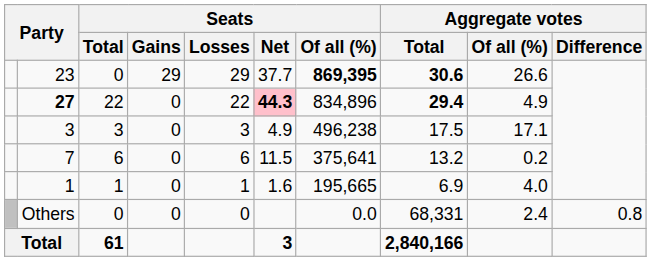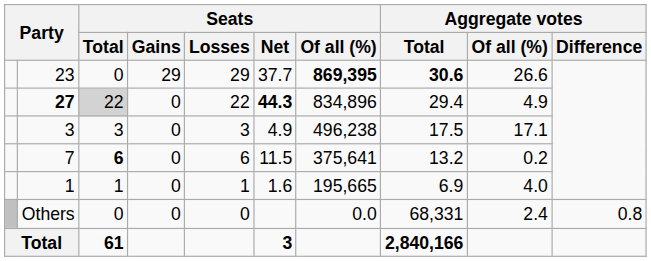(114, 102) no background -> (114, 102) lightgrey background
(275, 102) pink background -> (275, 102) no background
(446, 102) bold -> (446, 102) normal
(119, 158) normal -> (119, 158) bold
